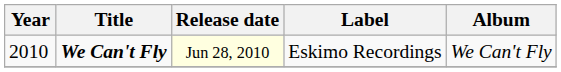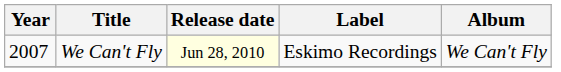(29, 50) 2010 -> (29, 50) 2007
(114, 50) bold -> (111, 50) normal
